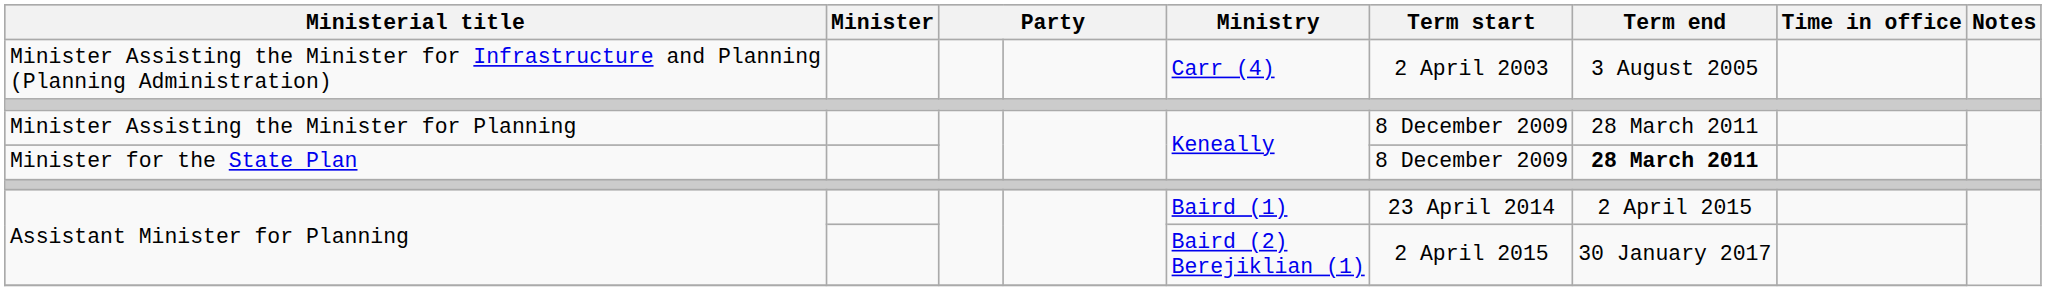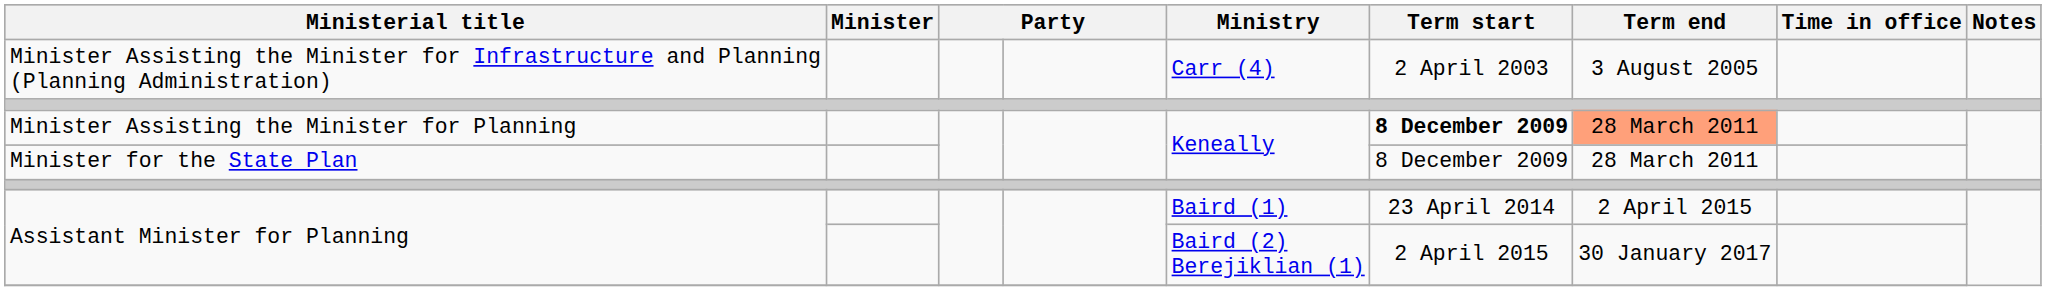(1471, 127) normal -> (1471, 127) bold
(1675, 127) no background -> (1675, 127) lightsalmon background
(1675, 162) bold -> (1675, 162) normal
